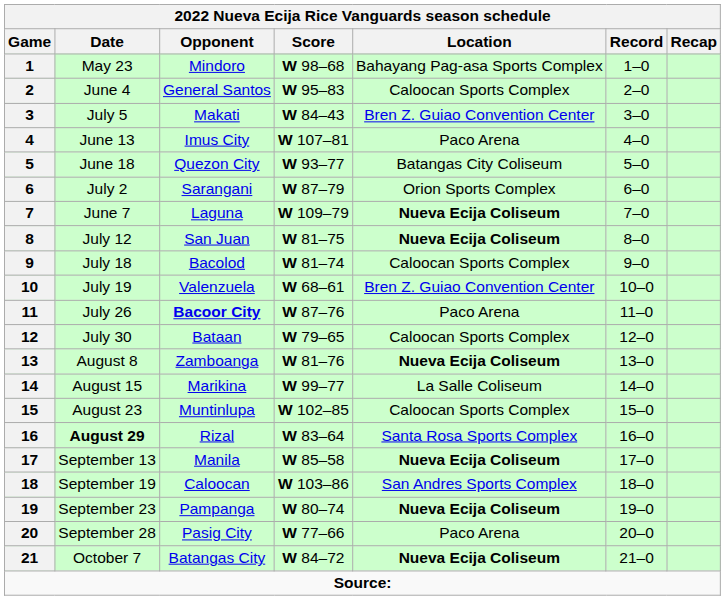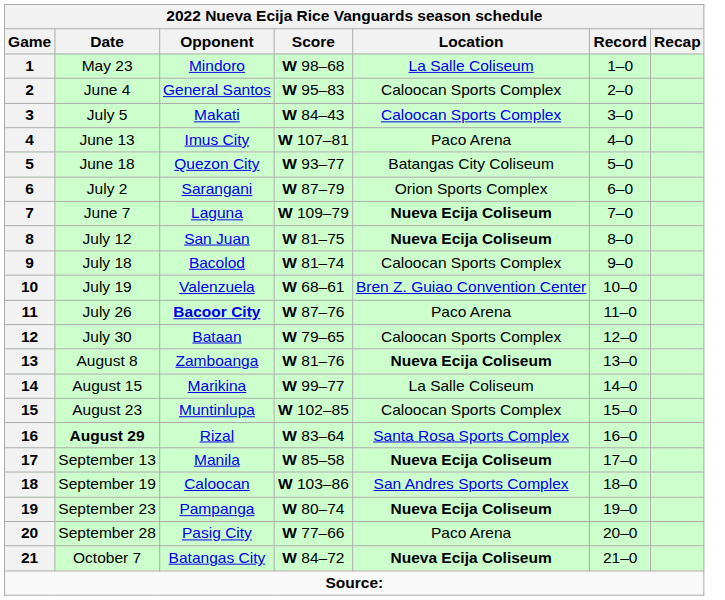(479, 66) Bahayang Pag-asa Sports Complex -> (471, 66) La Salle Coliseum
(479, 115) Bren Z. Guiao Convention Center -> (471, 115) Caloocan Sports Complex
